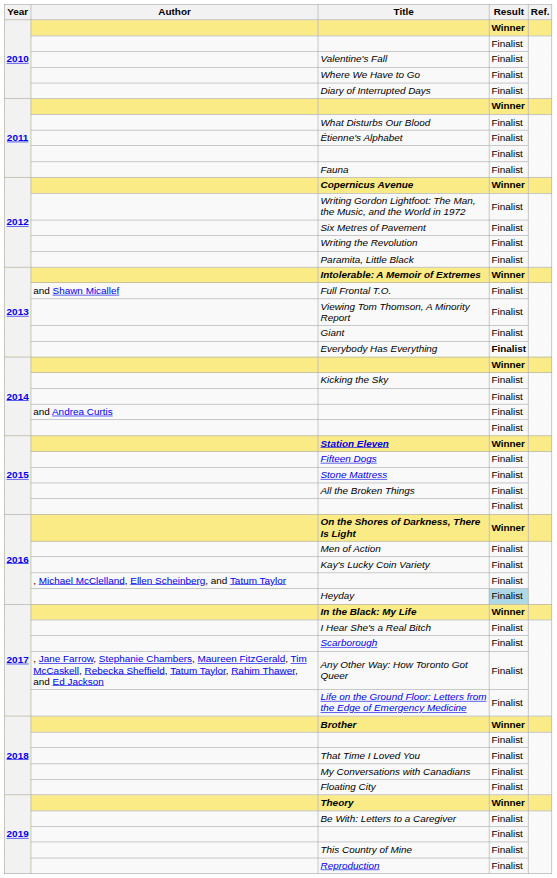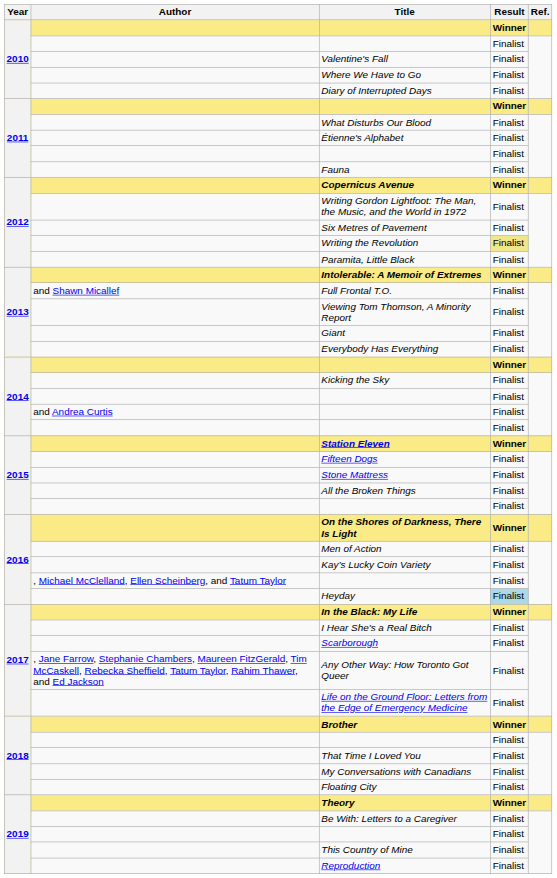(507, 243) no background -> (508, 243) khaki background
(509, 349) bold -> (508, 349) normal
